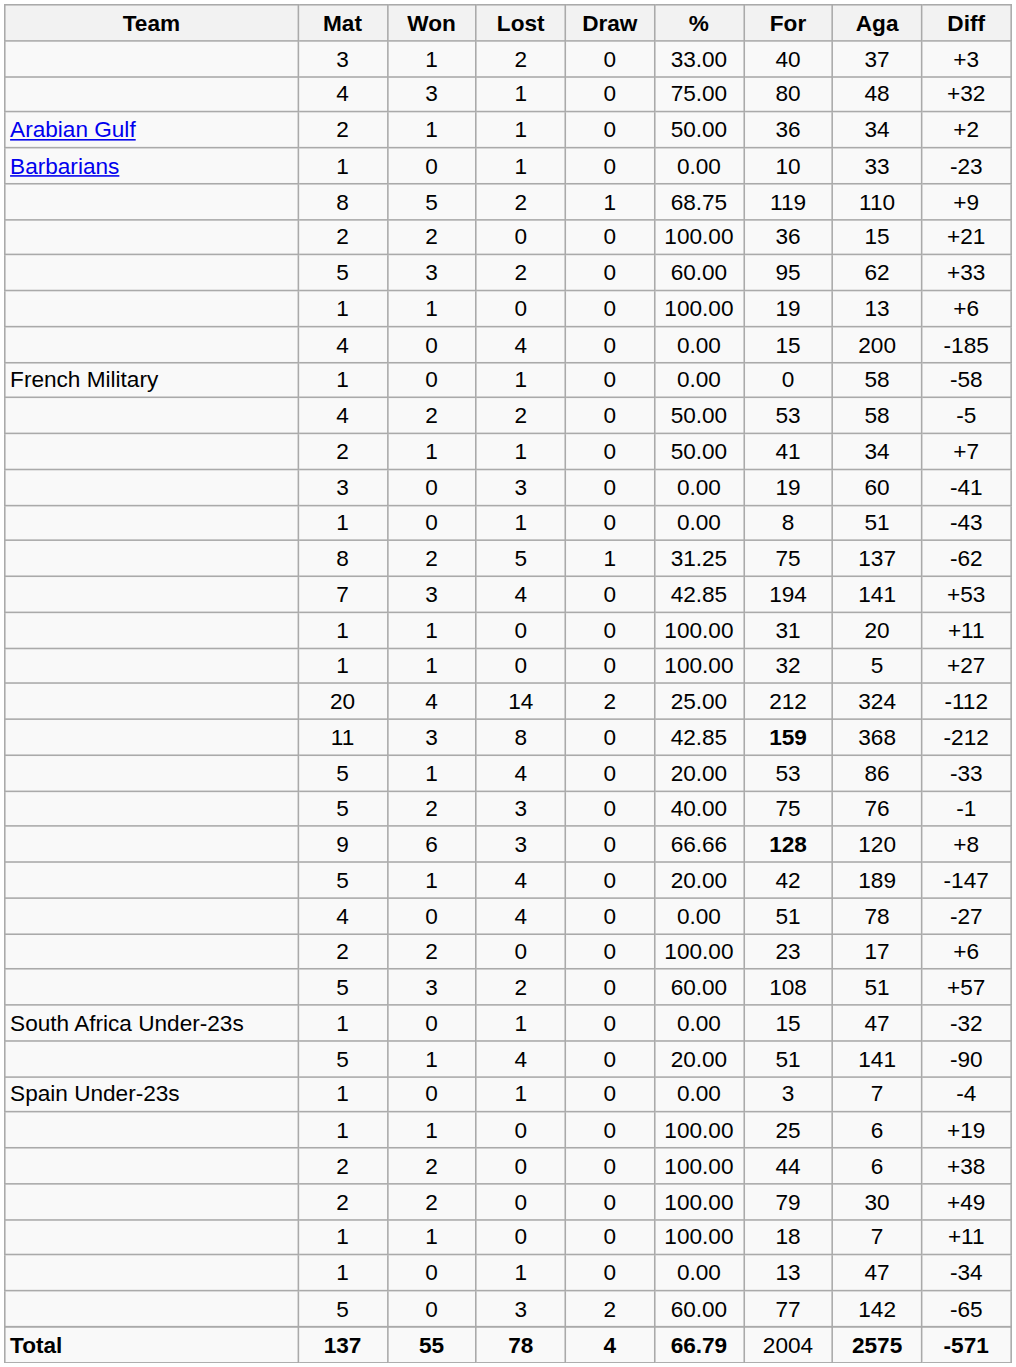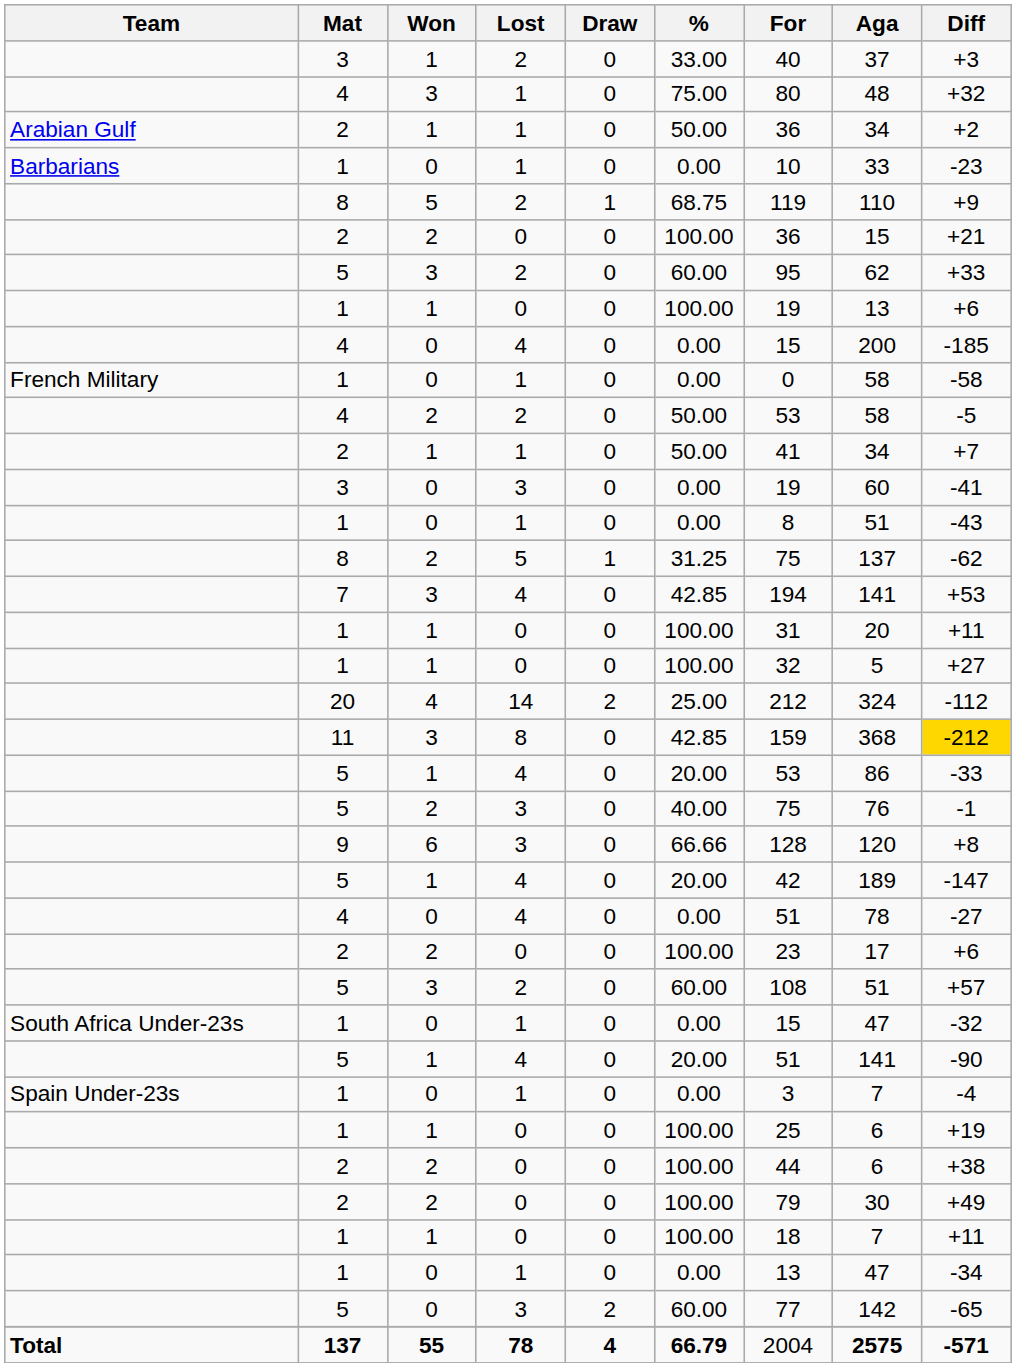(788, 737) bold -> (788, 737) normal
(966, 737) no background -> (966, 737) gold background
(788, 845) bold -> (788, 845) normal
